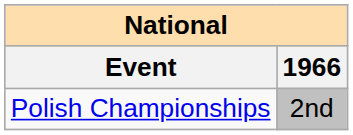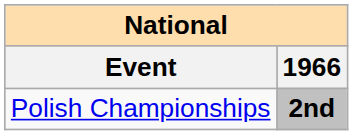(312, 108) normal -> (312, 108) bold
